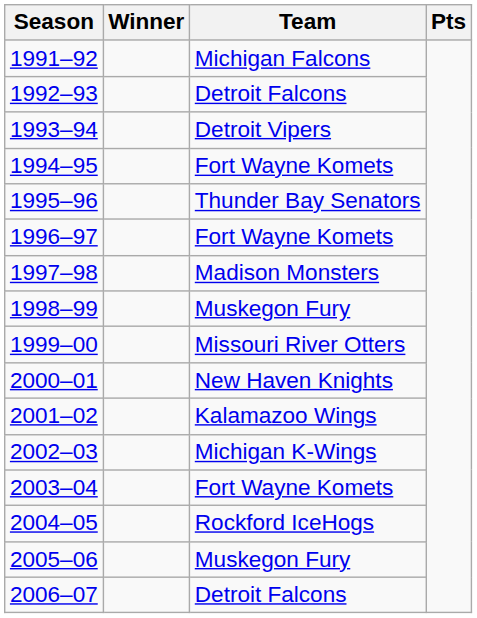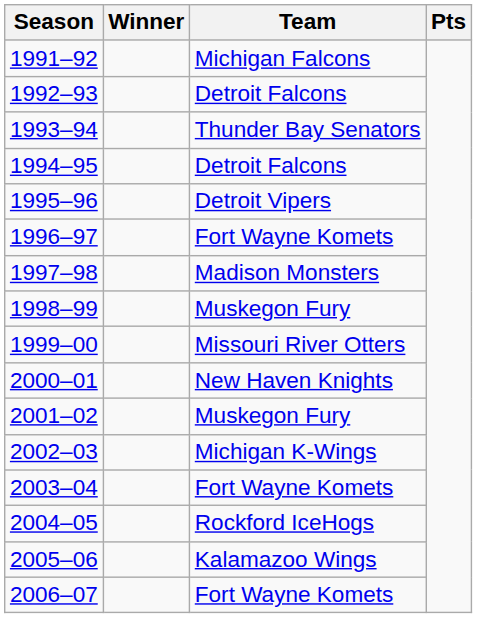(263, 129) Detroit Vipers -> (308, 129) Thunder Bay Senators
(294, 165) Fort Wayne Komets -> (271, 165) Detroit Falcons
(308, 201) Thunder Bay Senators -> (263, 201) Detroit Vipers
(286, 415) Kalamazoo Wings -> (273, 415) Muskegon Fury
(273, 559) Muskegon Fury -> (286, 559) Kalamazoo Wings
(271, 594) Detroit Falcons -> (294, 594) Fort Wayne Komets
